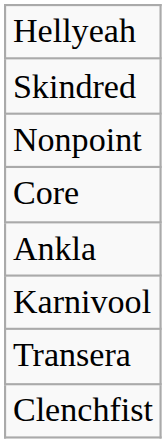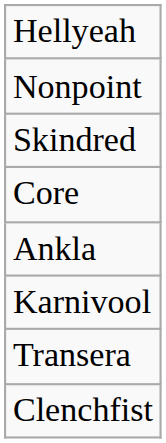(74, 85) Skindred -> (77, 85) Nonpoint
(77, 139) Nonpoint -> (74, 139) Skindred
